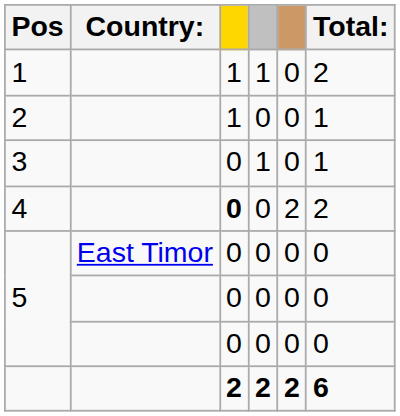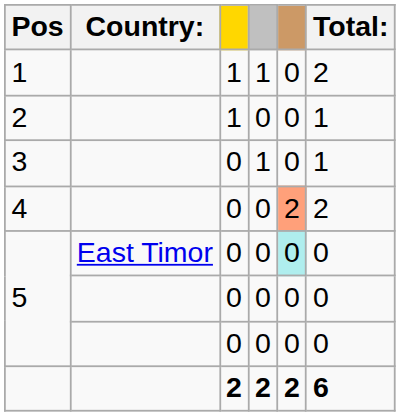(234, 207) bold -> (234, 207) normal
(292, 207) no background -> (292, 207) lightsalmon background
(292, 252) no background -> (292, 252) paleturquoise background
